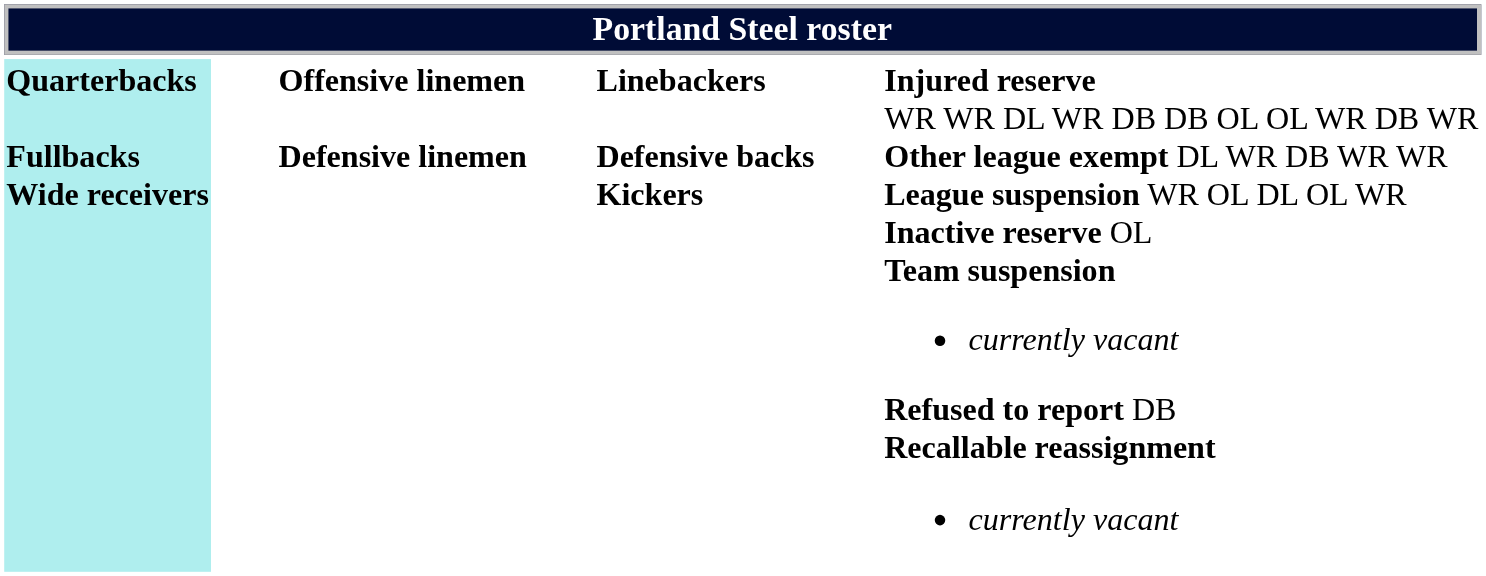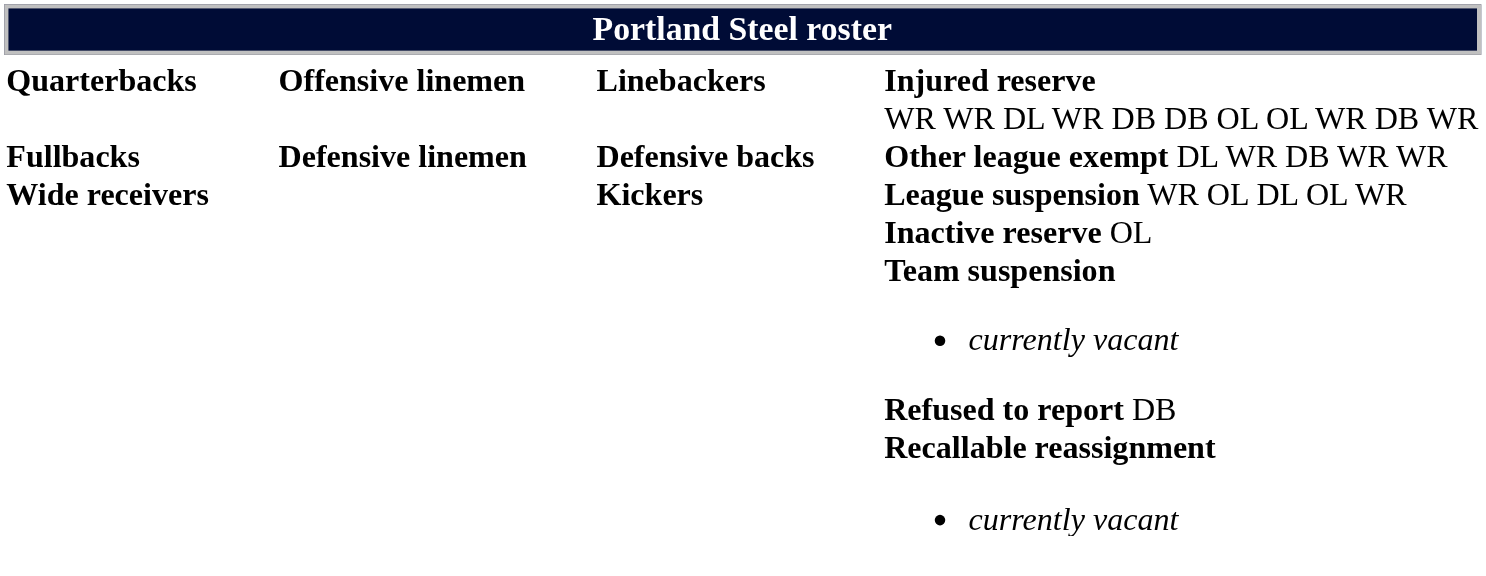(108, 136) paleturquoise background -> (108, 136) no background
